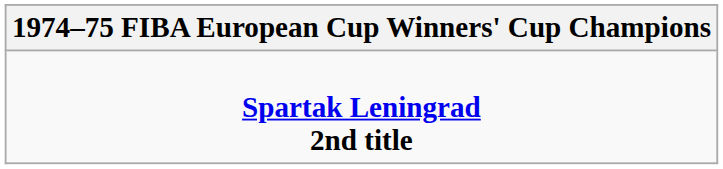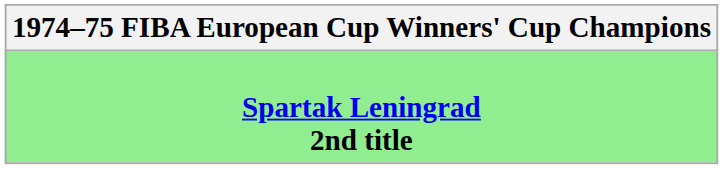(361, 122) no background -> (361, 122) lightgreen background
